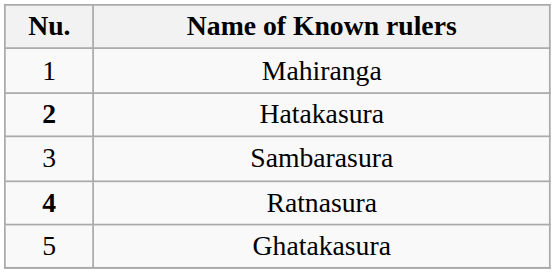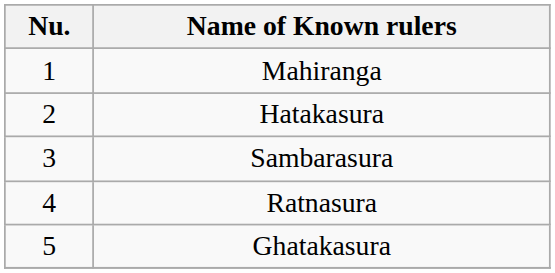(49, 114) bold -> (49, 114) normal
(49, 202) bold -> (49, 202) normal
